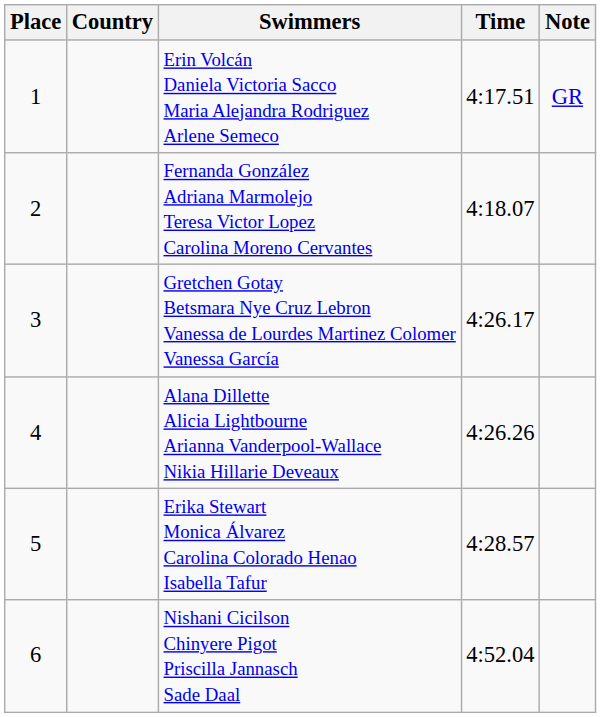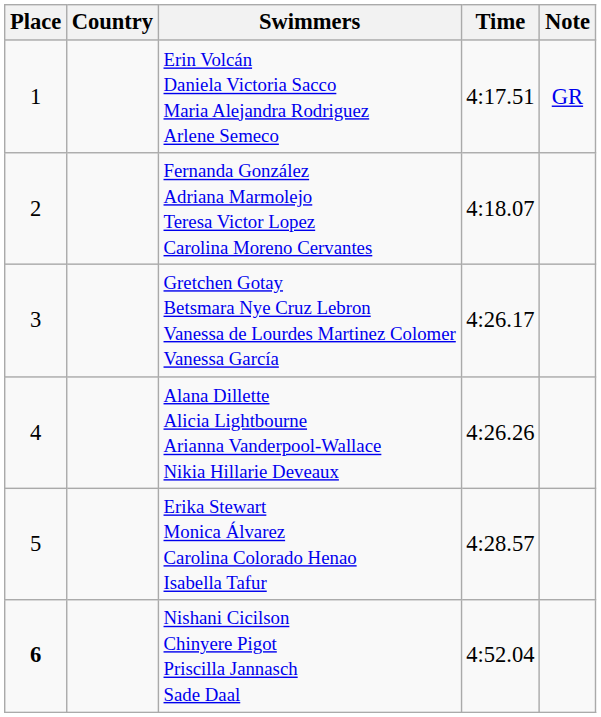(36, 655) normal -> (36, 655) bold
